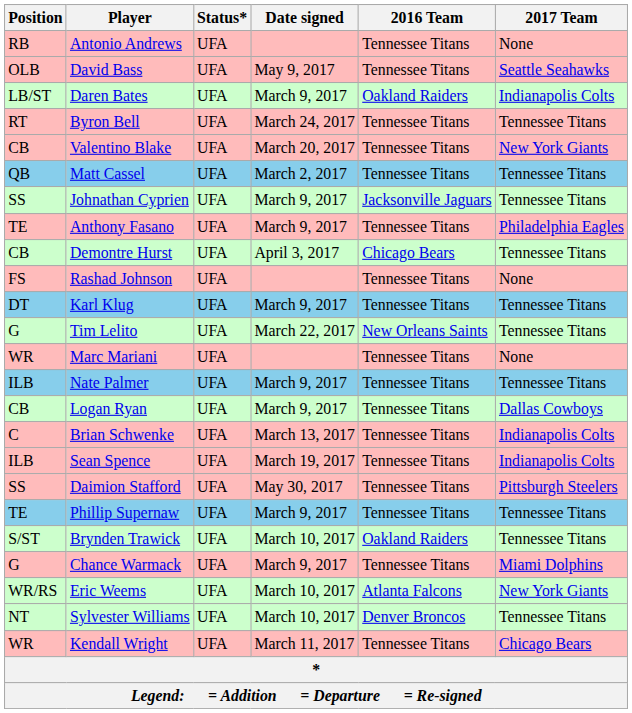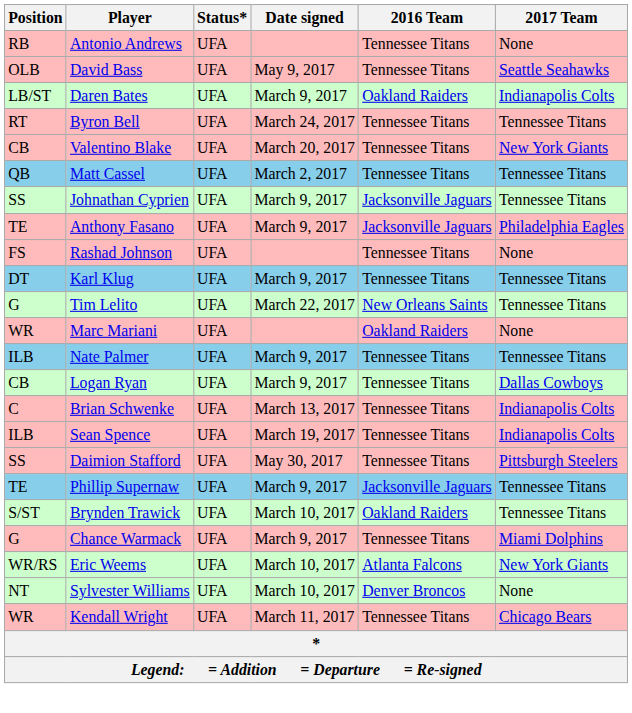(416, 226) Tennessee Titans -> (427, 226) Jacksonville Jaguars
- row: (121, 252)
(416, 356) Tennessee Titans -> (415, 330) Oakland Raiders
(416, 512) Tennessee Titans -> (427, 486) Jacksonville Jaguars
(553, 617) Tennessee Titans -> (516, 591) None
